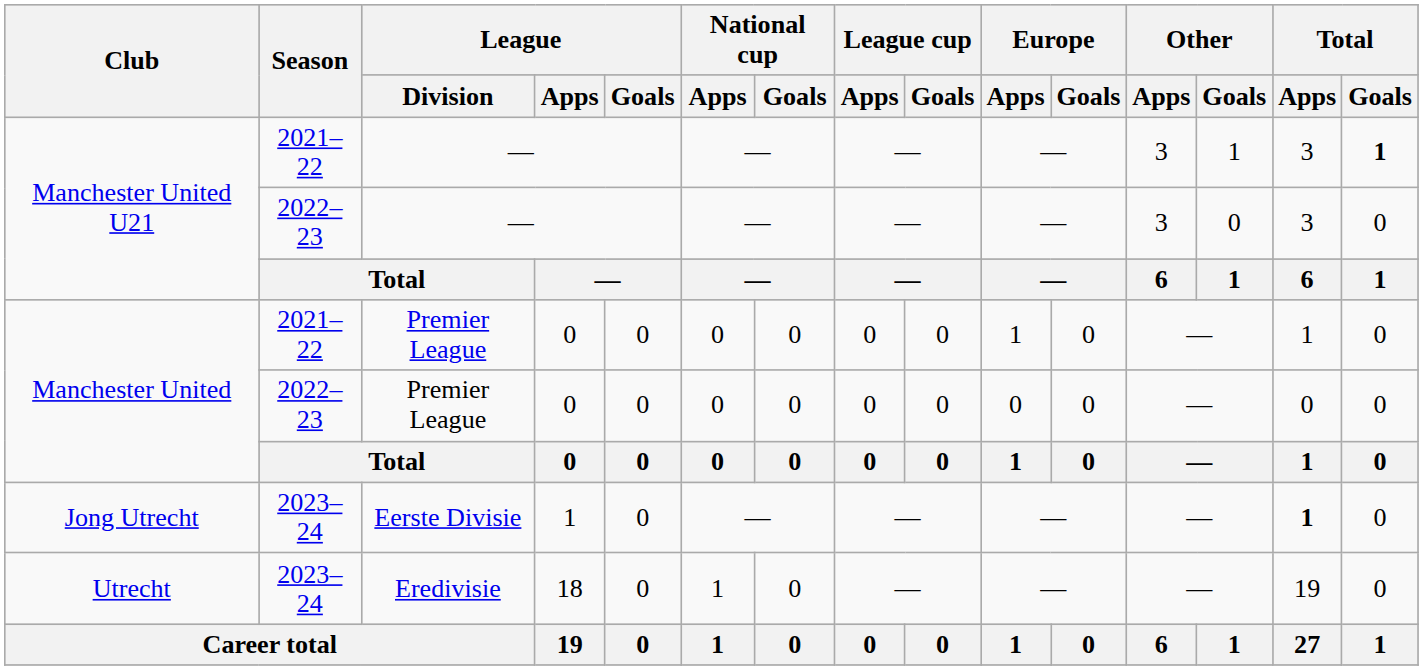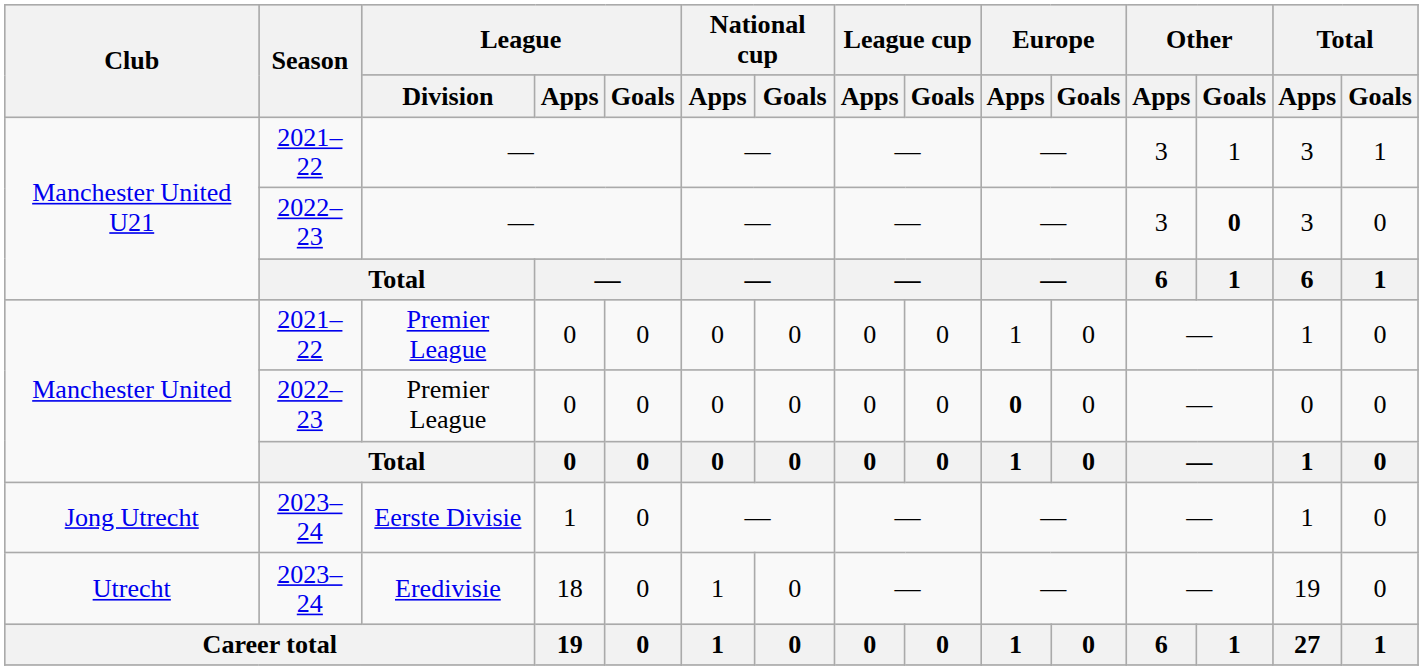(1380, 151) bold -> (1380, 151) normal
(1234, 222) normal -> (1234, 222) bold
(1016, 405) normal -> (1016, 405) bold
(1307, 517) bold -> (1307, 517) normal
